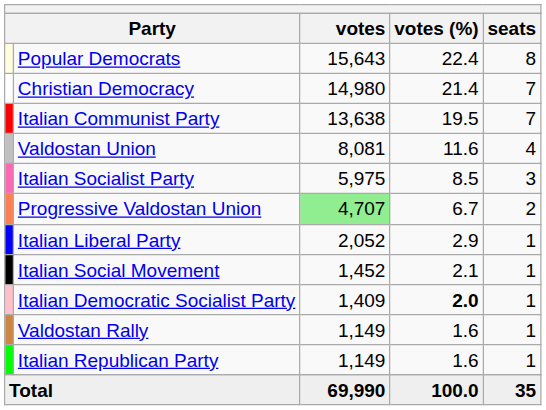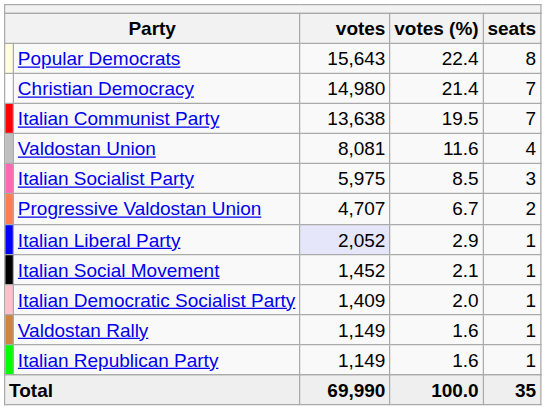(362, 209) lightgreen background -> (362, 209) no background
(362, 239) no background -> (362, 239) lavender background
(465, 299) bold -> (465, 299) normal
